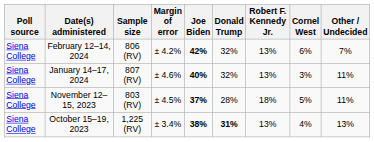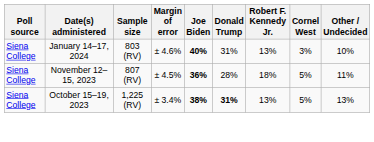- row: (79, 51)
(132, 76) 807 (RV) -> (132, 51) 803 (RV)
(229, 76) 32% -> (229, 51) 31%
(345, 76) 11% -> (345, 51) 10%
(132, 100) 803 (RV) -> (132, 76) 807 (RV)
(198, 100) 37% -> (198, 76) 36%
(306, 125) 4% -> (306, 100) 5%
